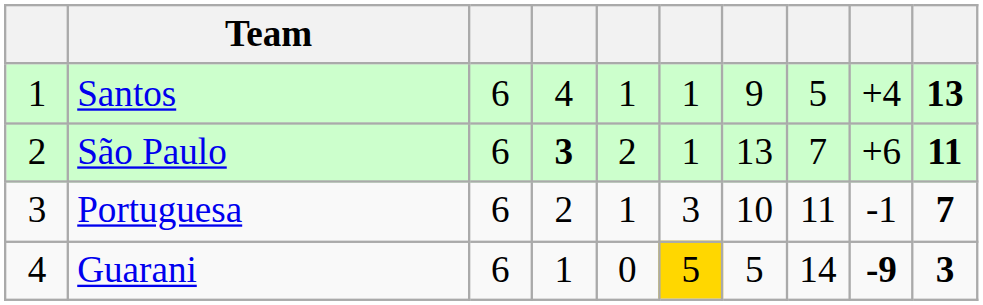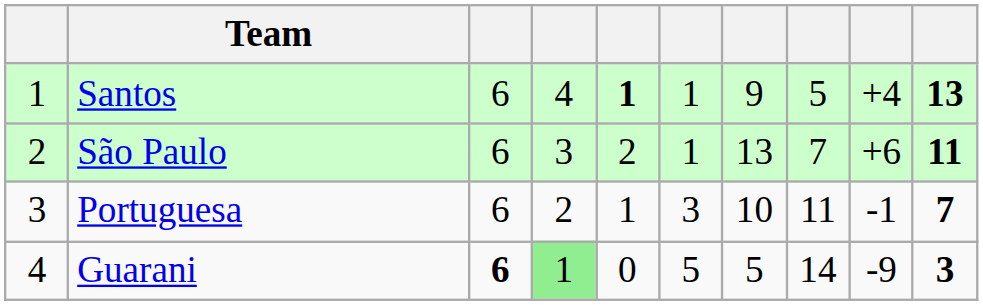(627, 92) normal -> (627, 92) bold
(564, 151) bold -> (564, 151) normal
(500, 269) normal -> (500, 269) bold
(564, 269) no background -> (564, 269) lightgreen background
(691, 269) gold background -> (691, 269) no background
(881, 269) bold -> (881, 269) normal
